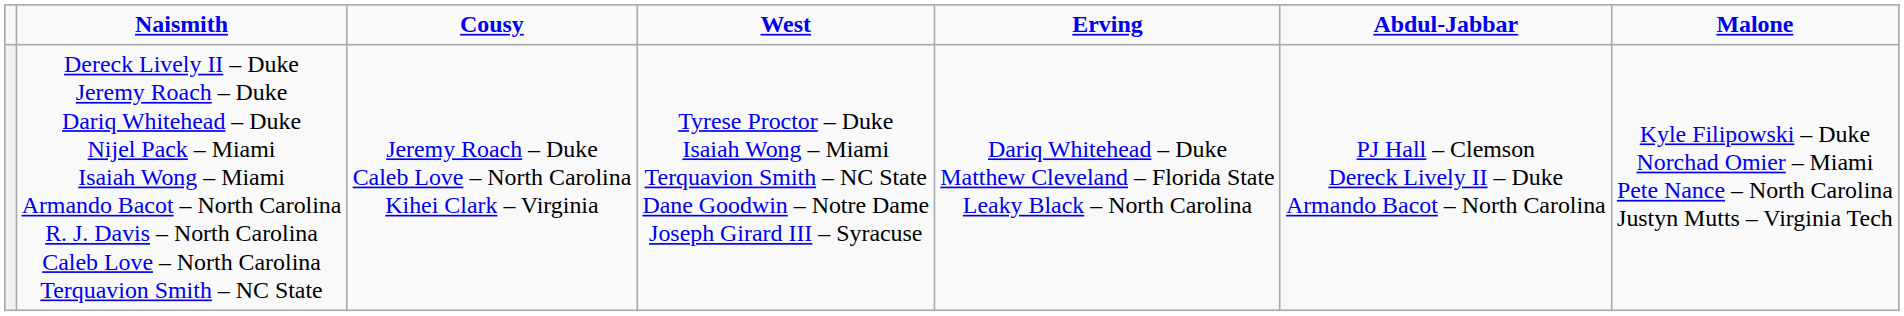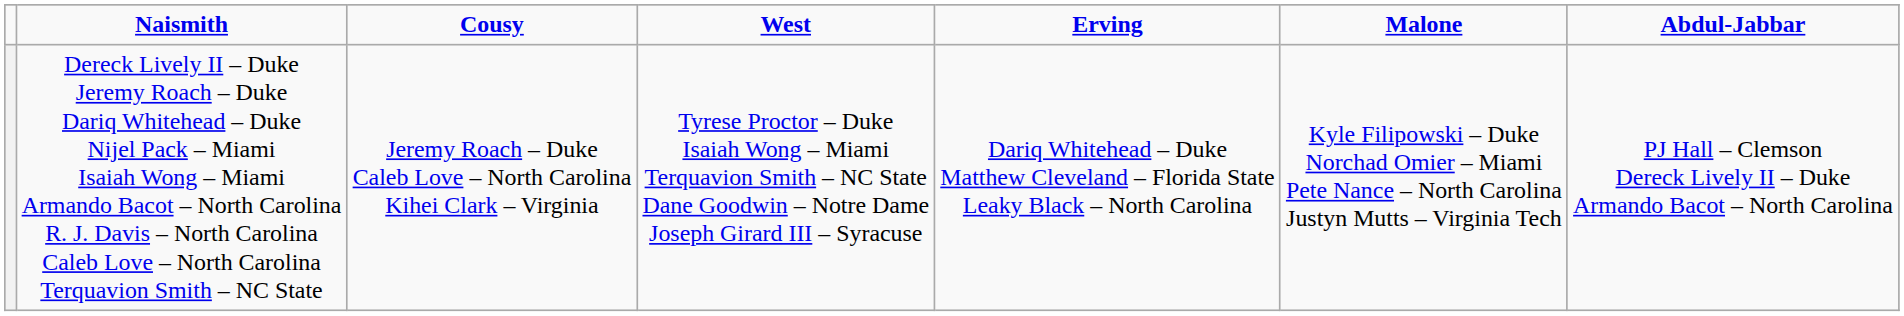columns swapped: (1755, 24) <-> (1446, 24)
